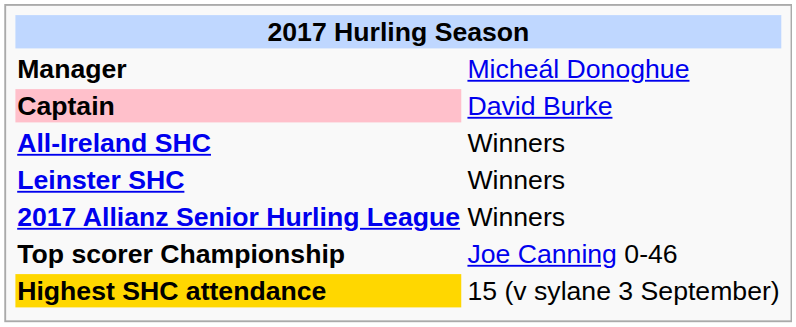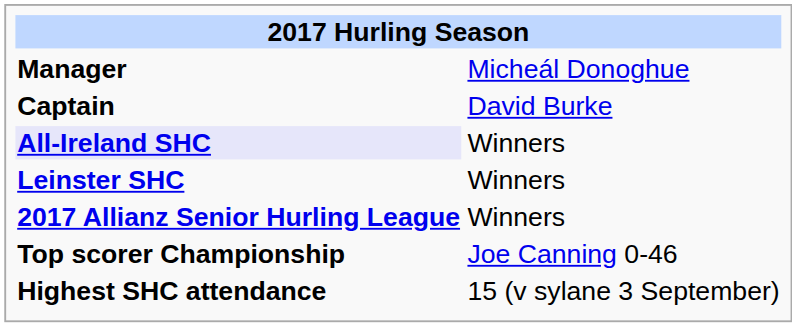(66, 106) pink background -> (66, 106) no background
(114, 143) no background -> (114, 143) lavender background
(172, 291) gold background -> (172, 291) no background
